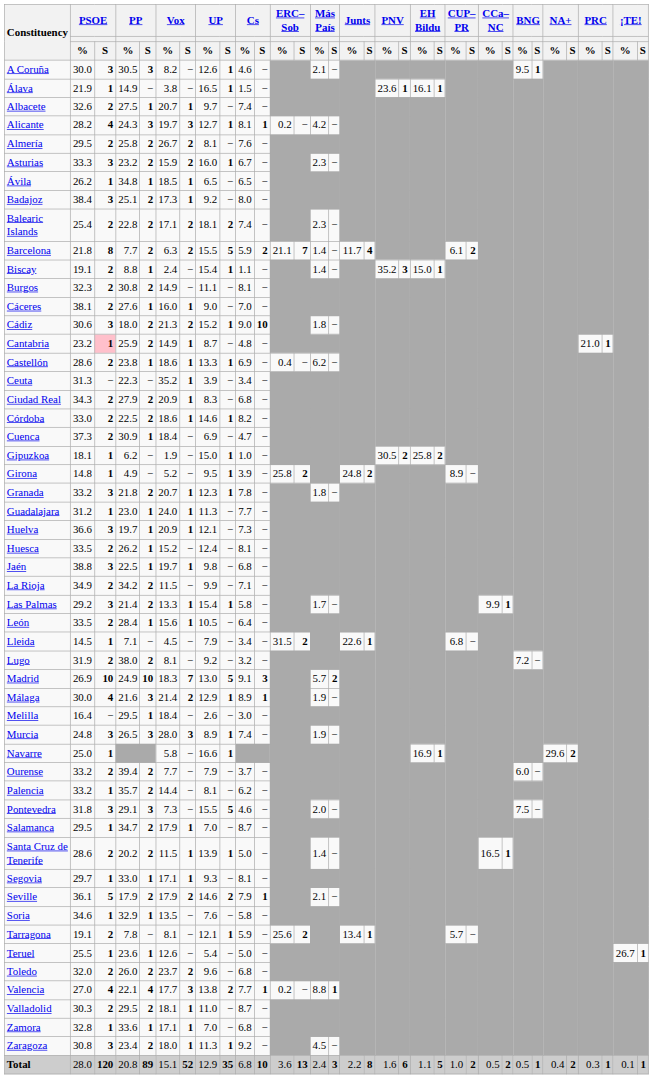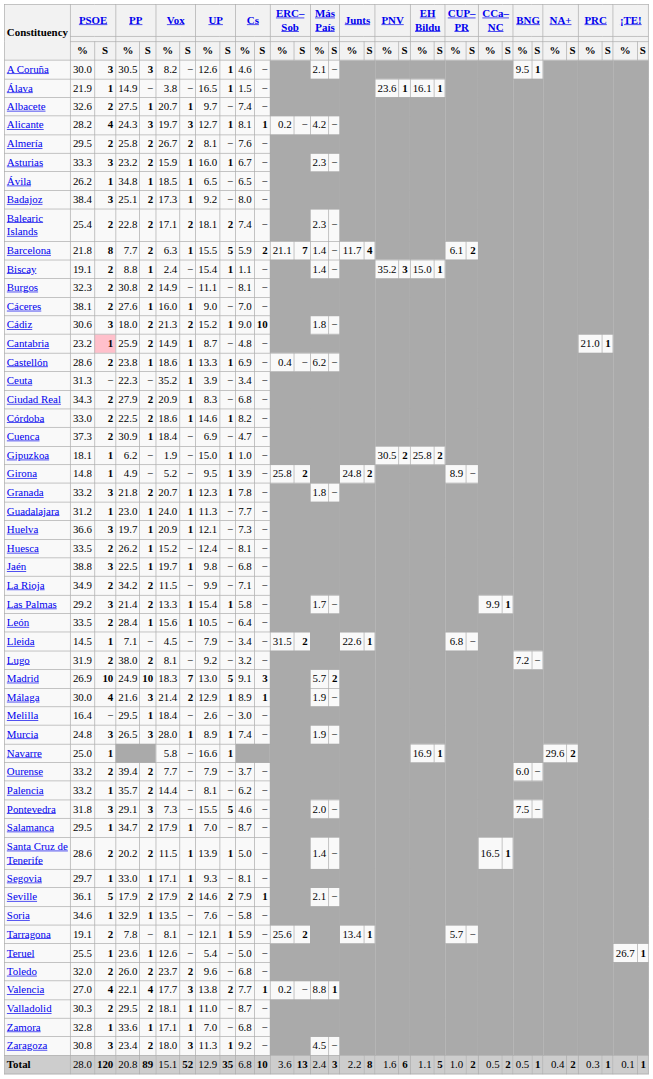(190, 162) 2 -> (190, 162) 1
(190, 250) 2 -> (190, 250) 1
(190, 734) 3 -> (190, 734) 1
(190, 1046) 1 -> (190, 1046) 3
